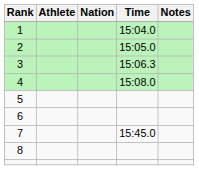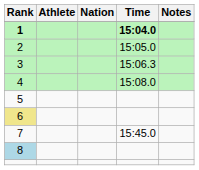(20, 30) normal -> (20, 30) bold
(137, 30) normal -> (138, 30) bold
(20, 116) no background -> (20, 116) khaki background
(20, 151) no background -> (20, 151) lightblue background
